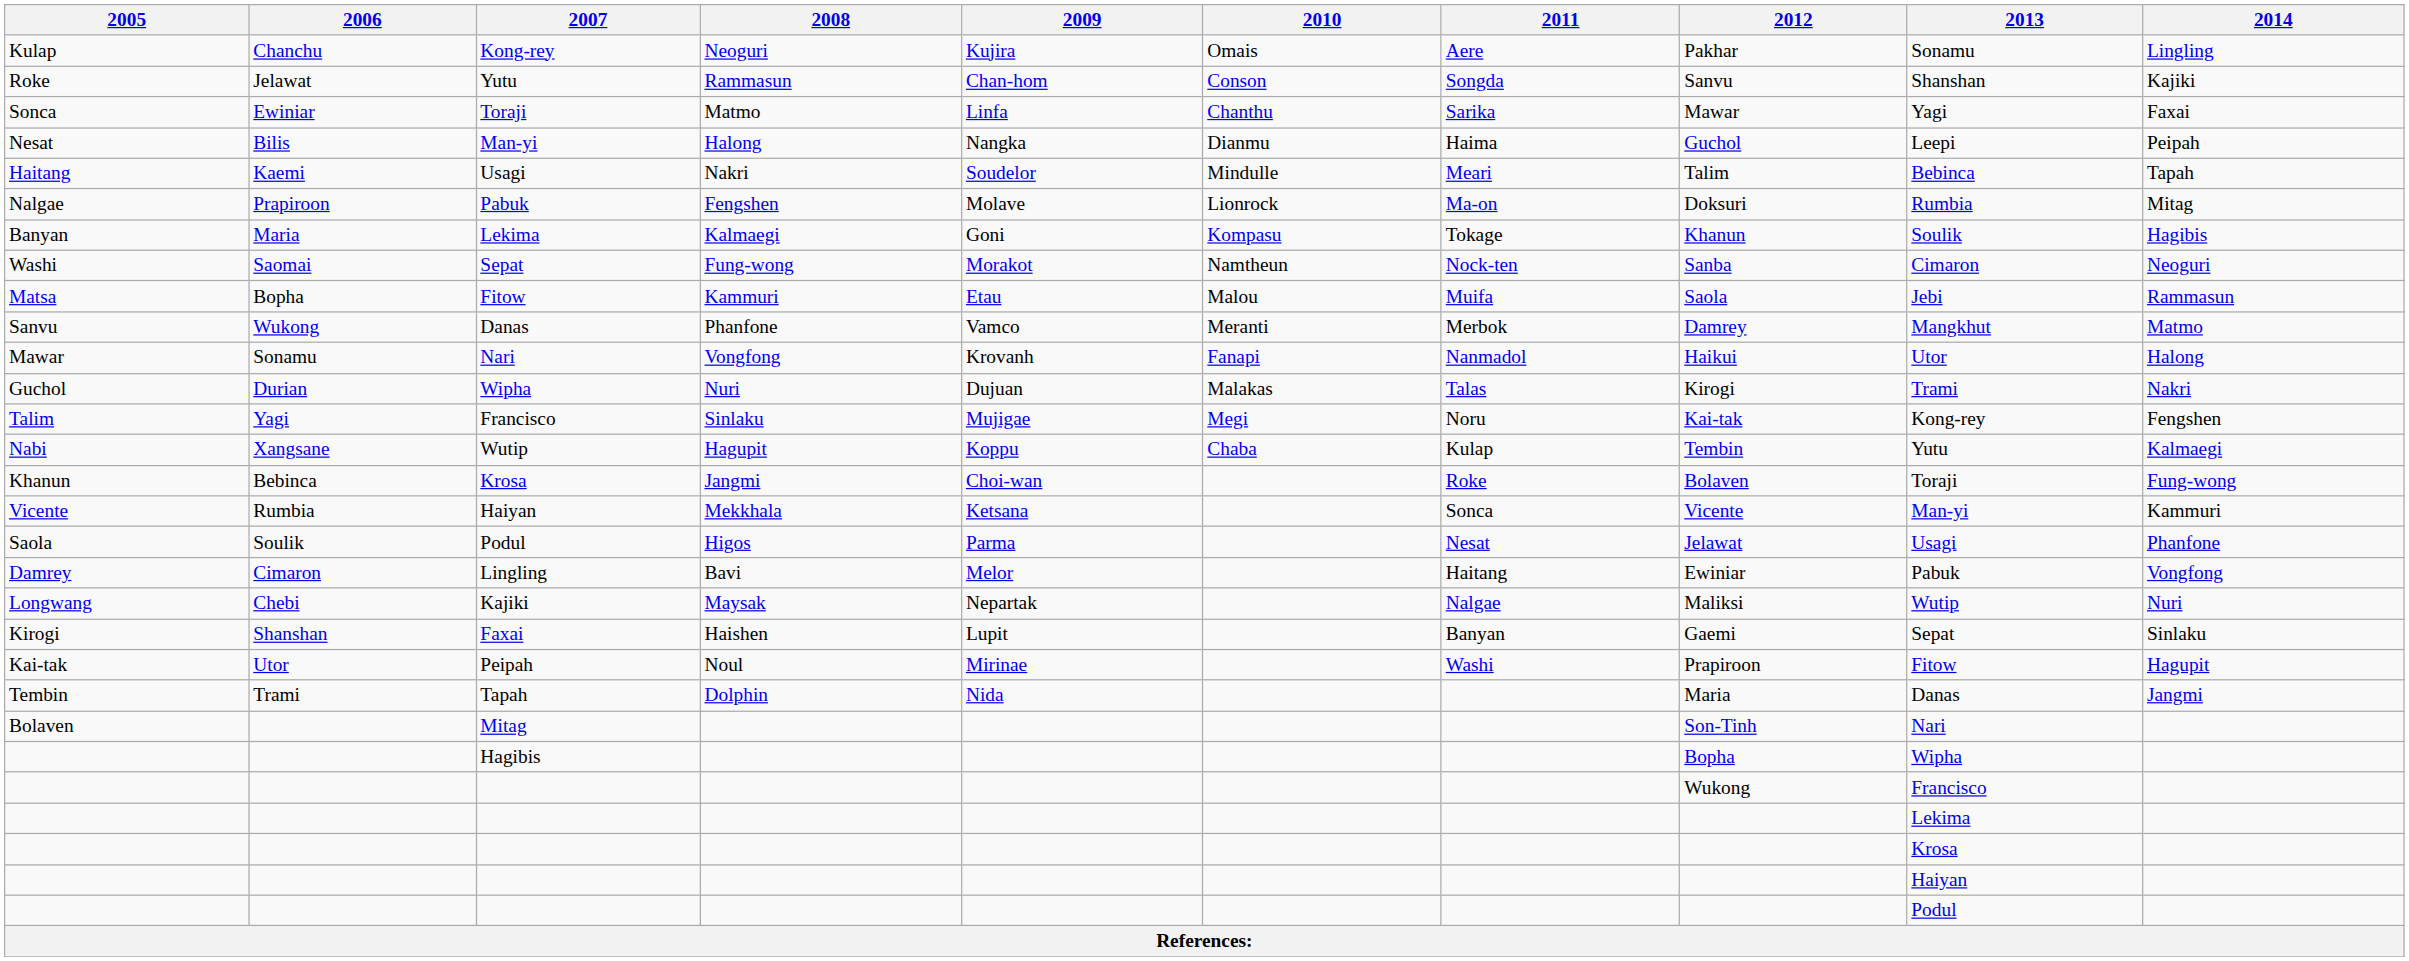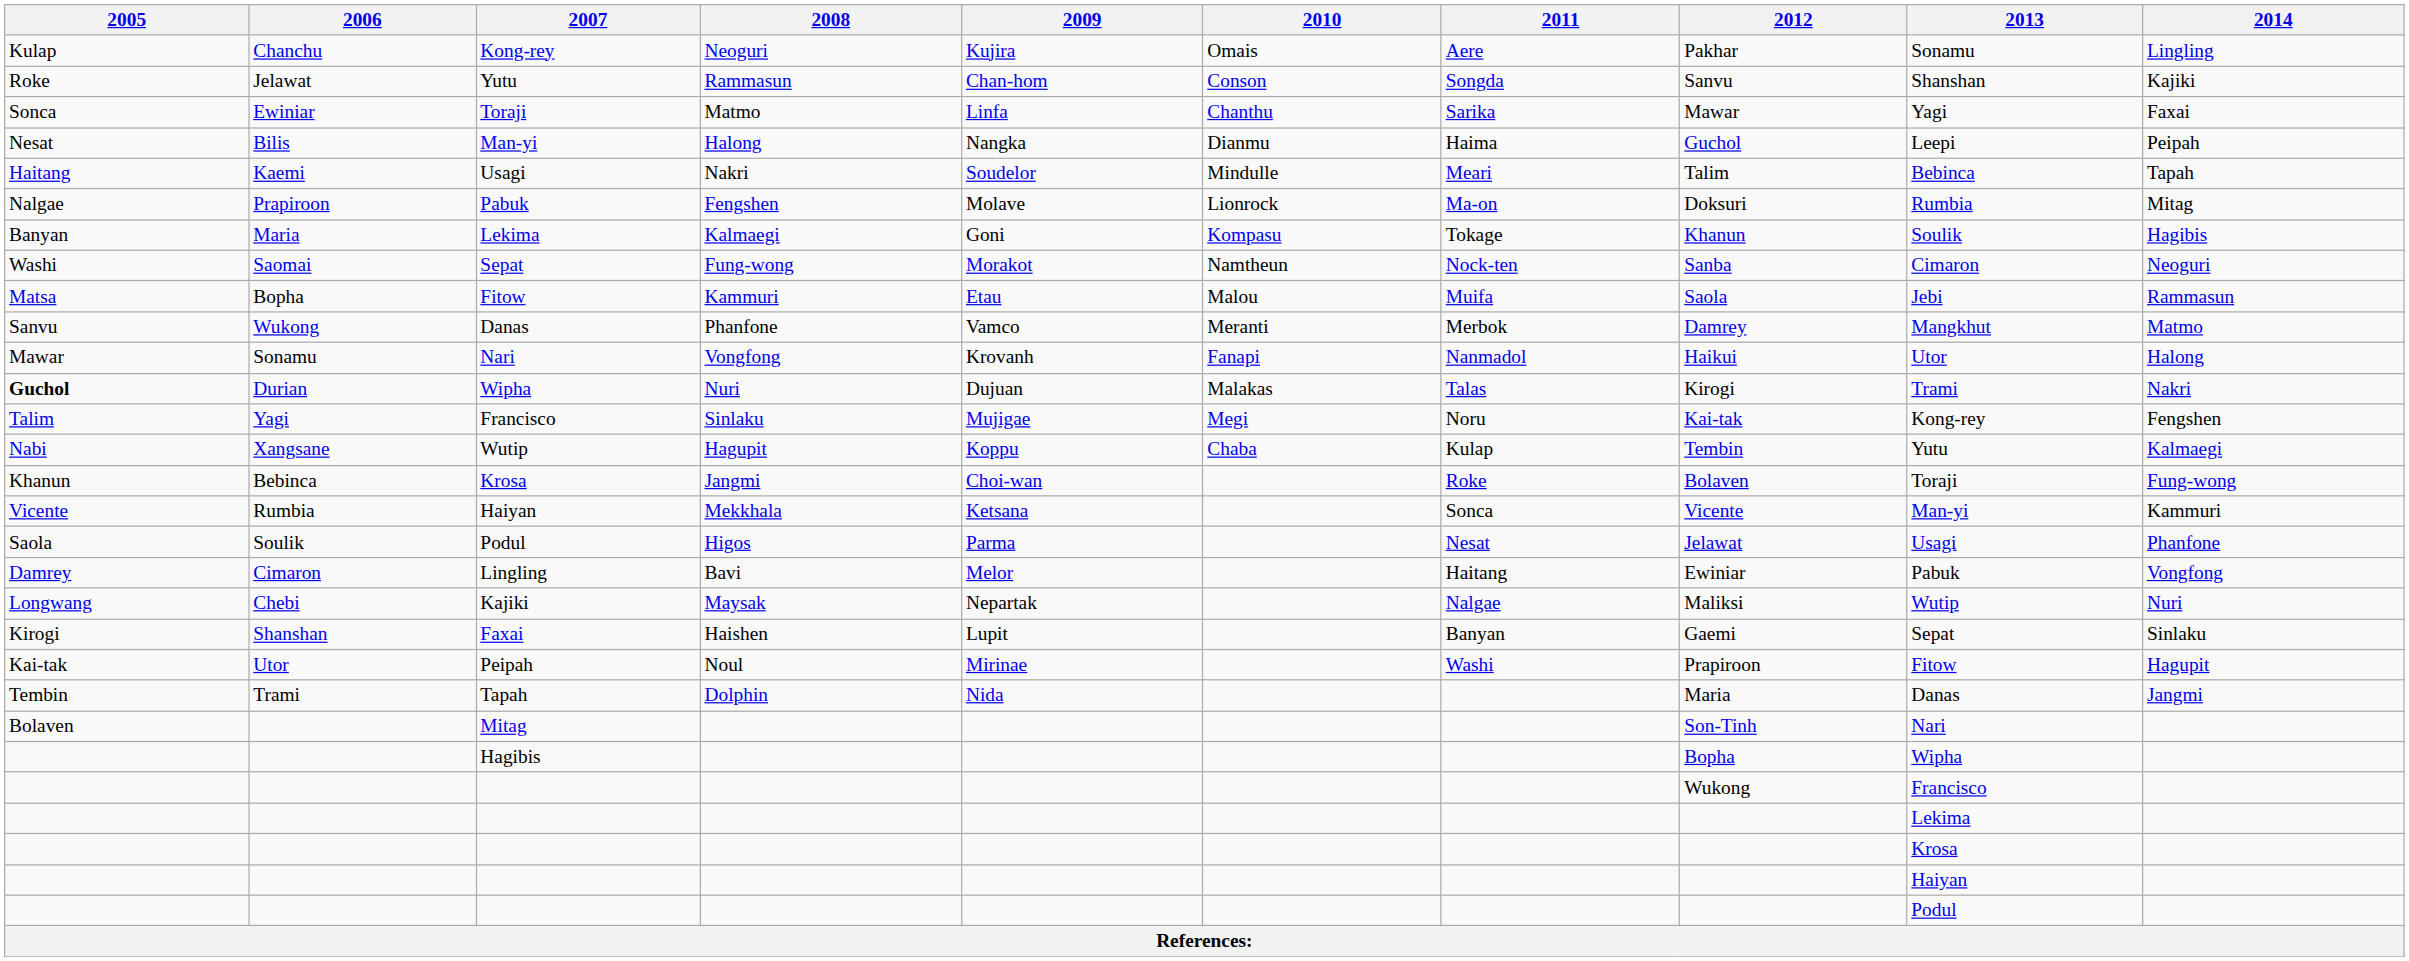(38, 388) normal -> (39, 388) bold
